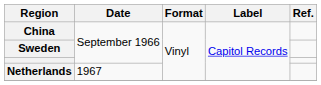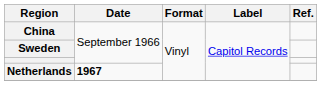(89, 71) normal -> (89, 71) bold
